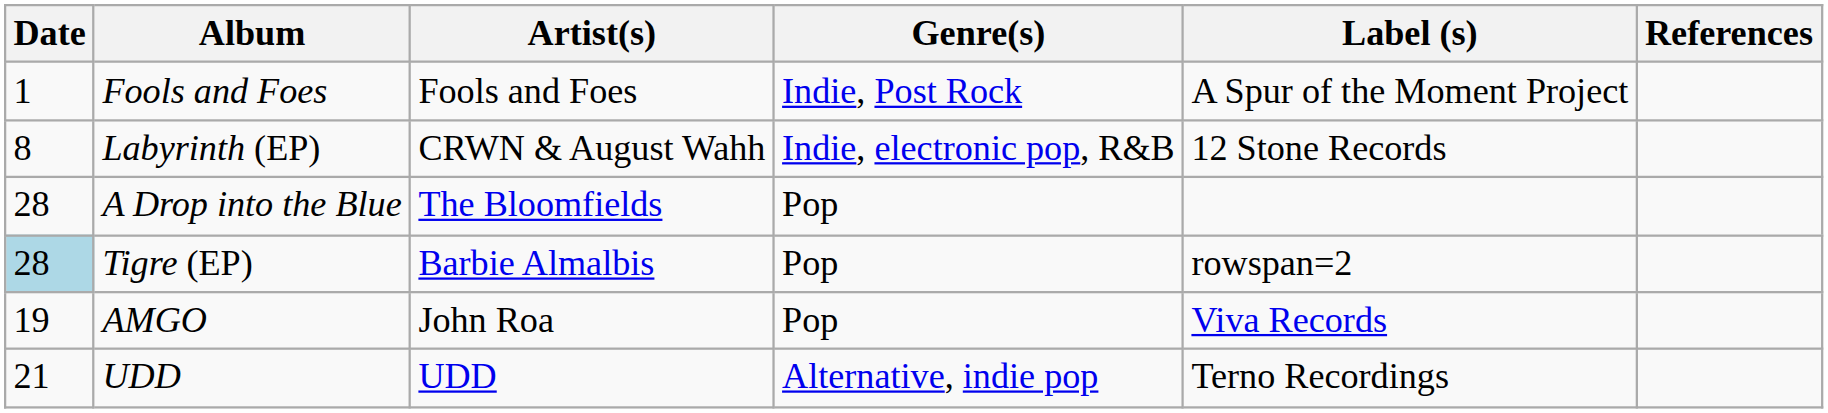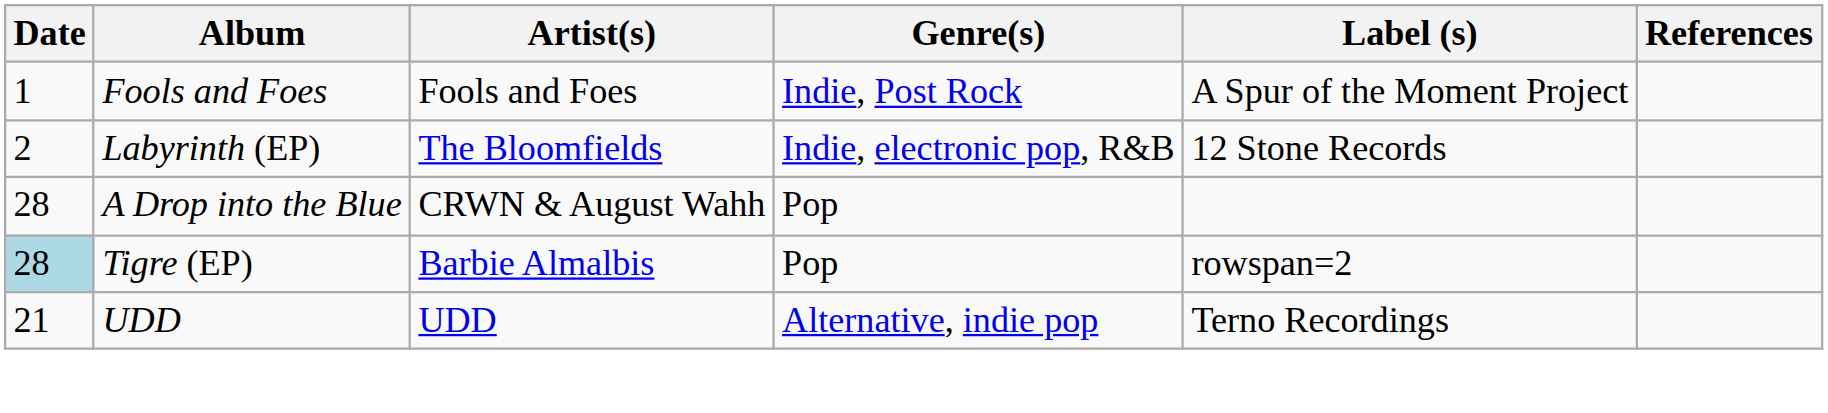(23, 147) 8 -> (23, 147) 2
(592, 147) CRWN & August Wahh -> (540, 147) The Bloomfields
(540, 205) The Bloomfields -> (592, 205) CRWN & August Wahh
- row: (155, 319)
